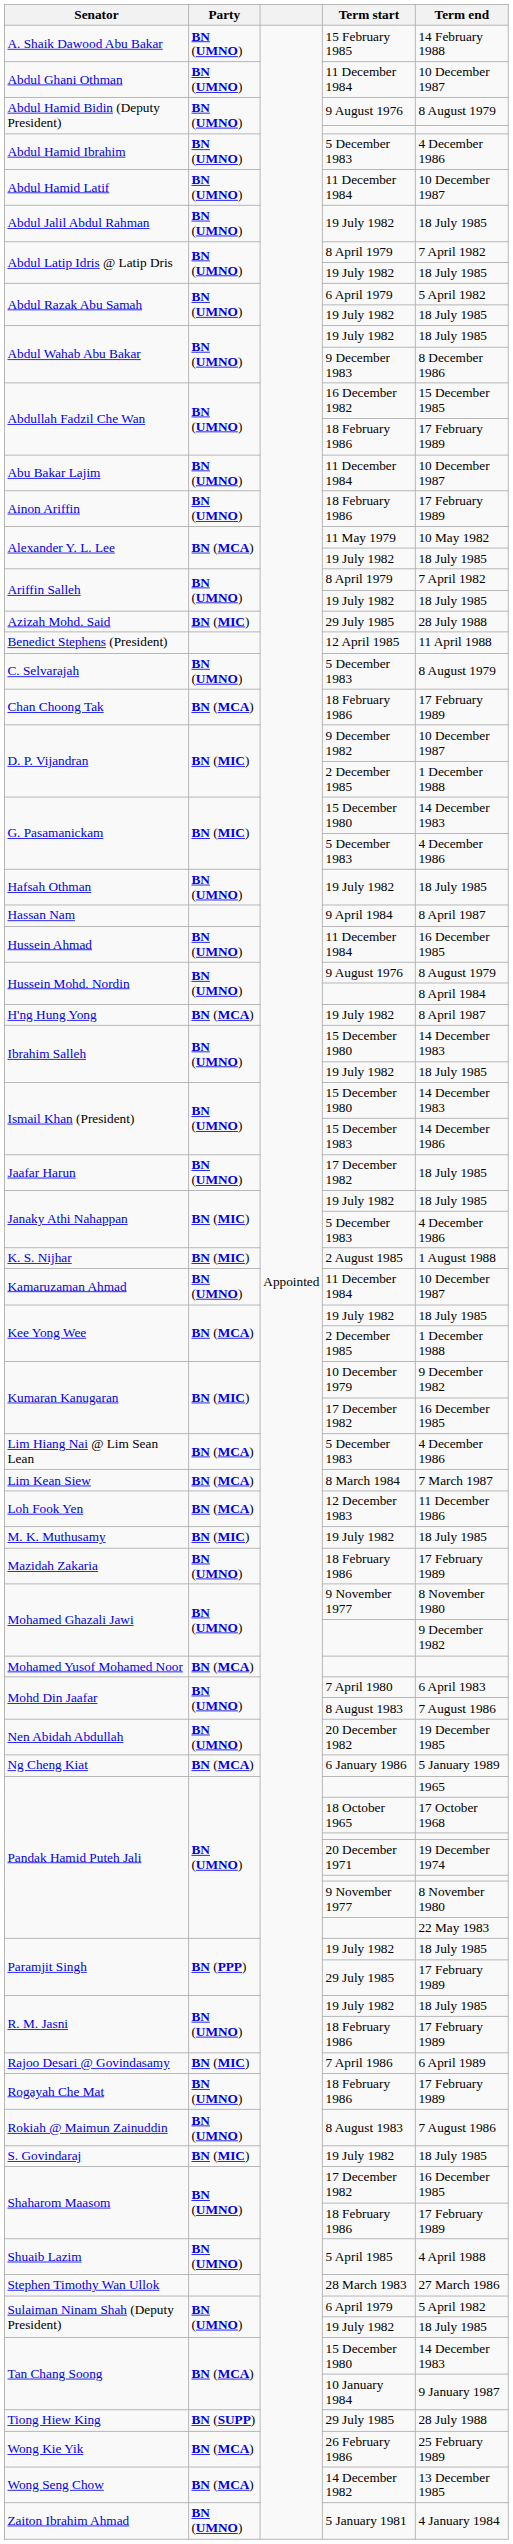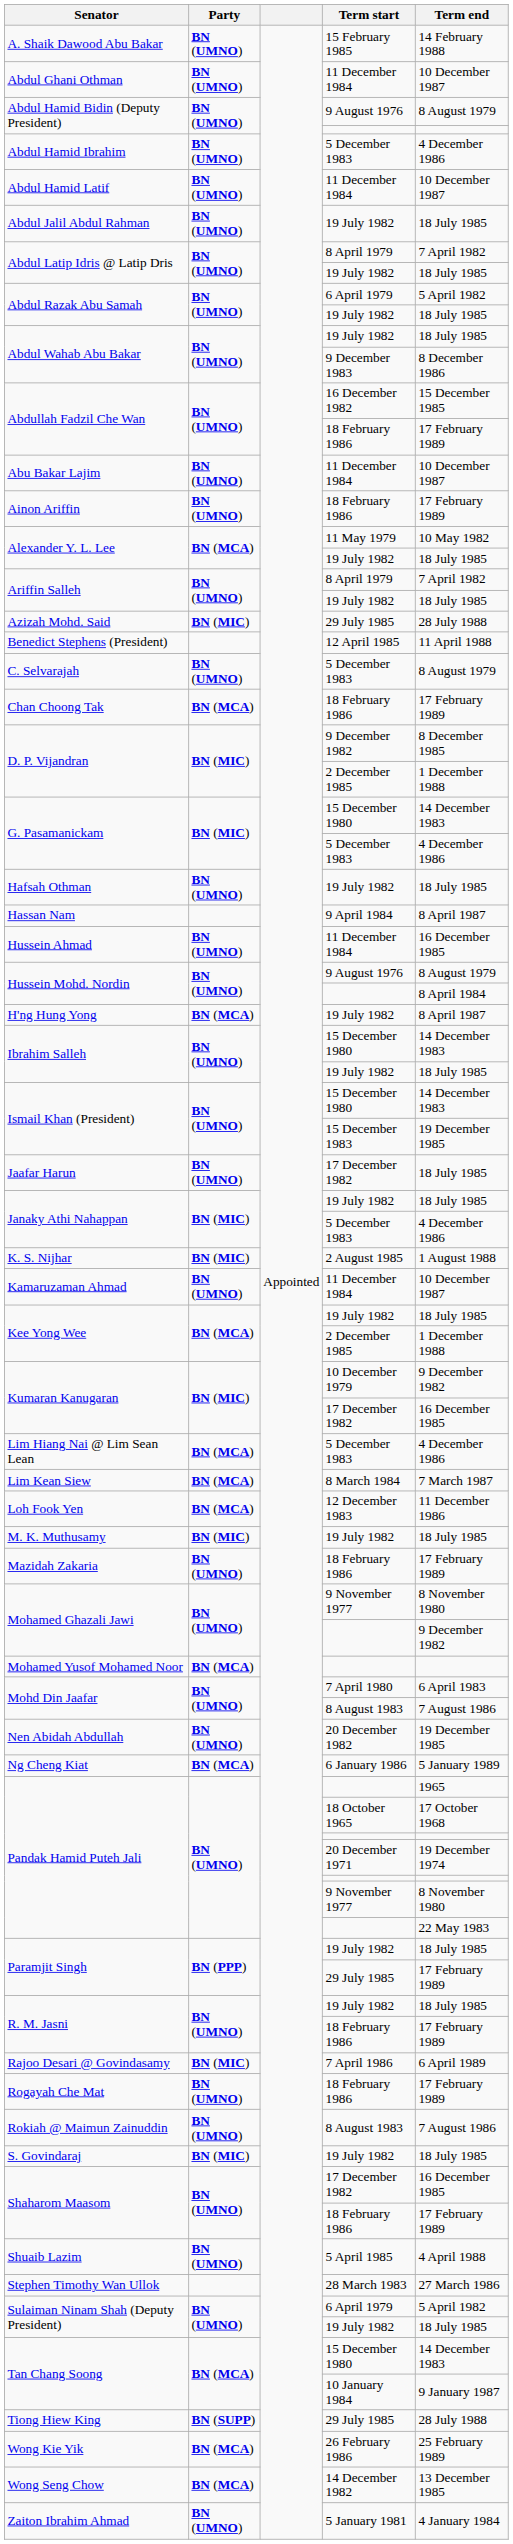(454, 743) 10 December 1987 -> (451, 743) 8 December 1985
(454, 1136) 14 December 1986 -> (454, 1136) 19 December 1985
